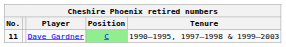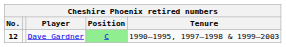(13, 36) 11 -> (13, 36) 12
